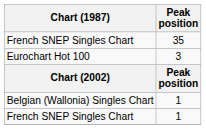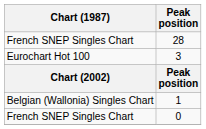(178, 40) 35 -> (178, 40) 28
(178, 116) 1 -> (178, 116) 0
